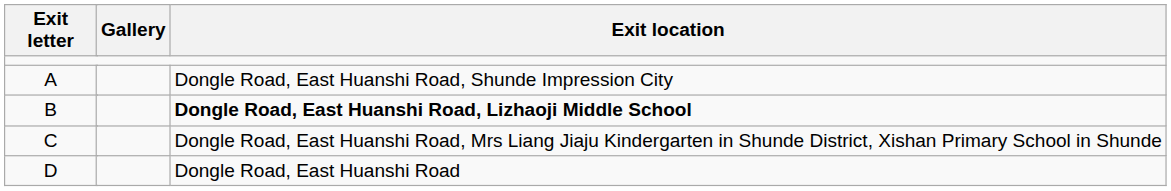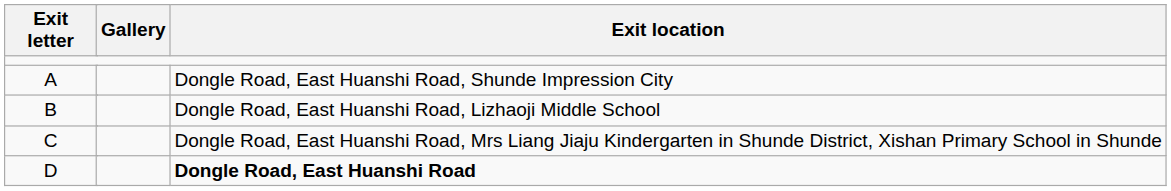(433, 110) bold -> (417, 110) normal
(317, 170) normal -> (325, 170) bold
